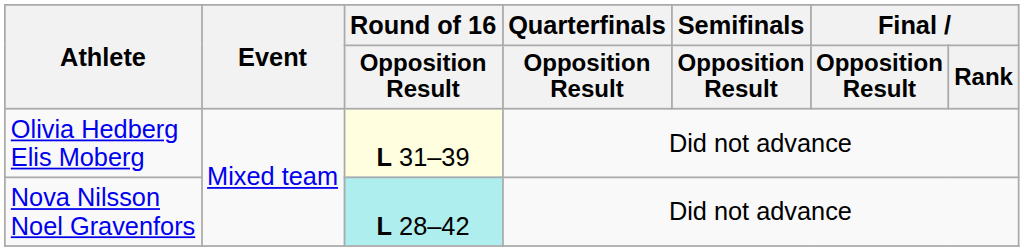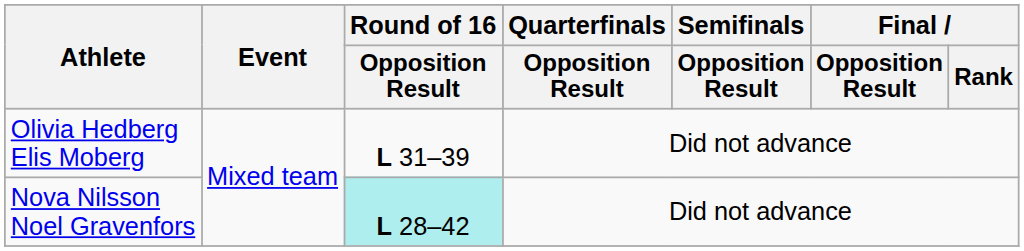(423, 158) lightyellow background -> (423, 158) no background
